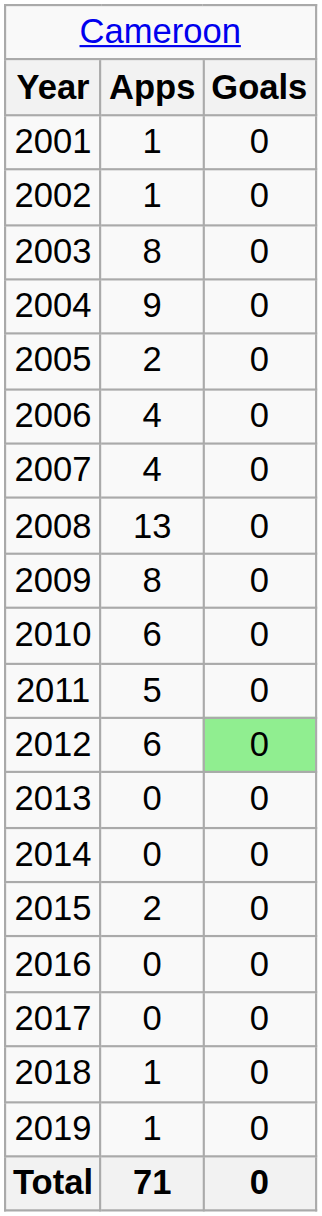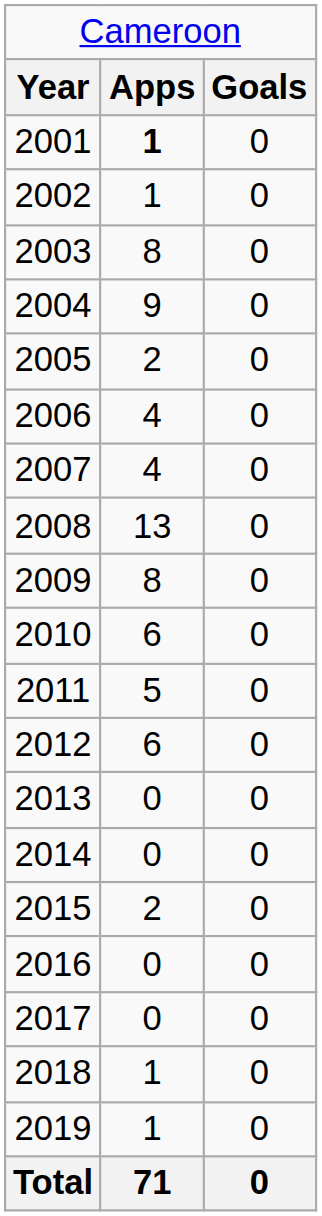(152, 141) normal -> (152, 141) bold
(259, 744) lightgreen background -> (259, 744) no background
